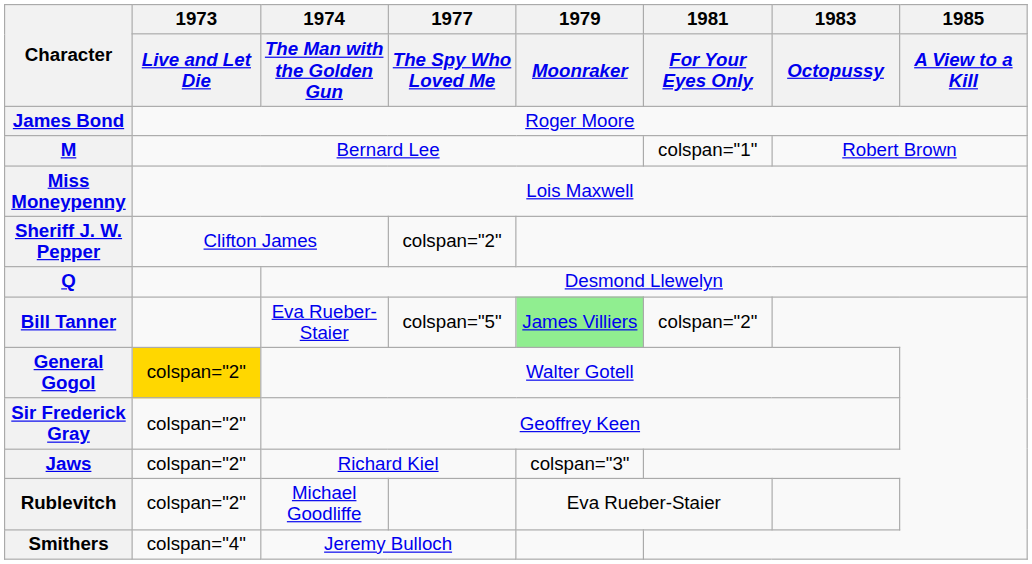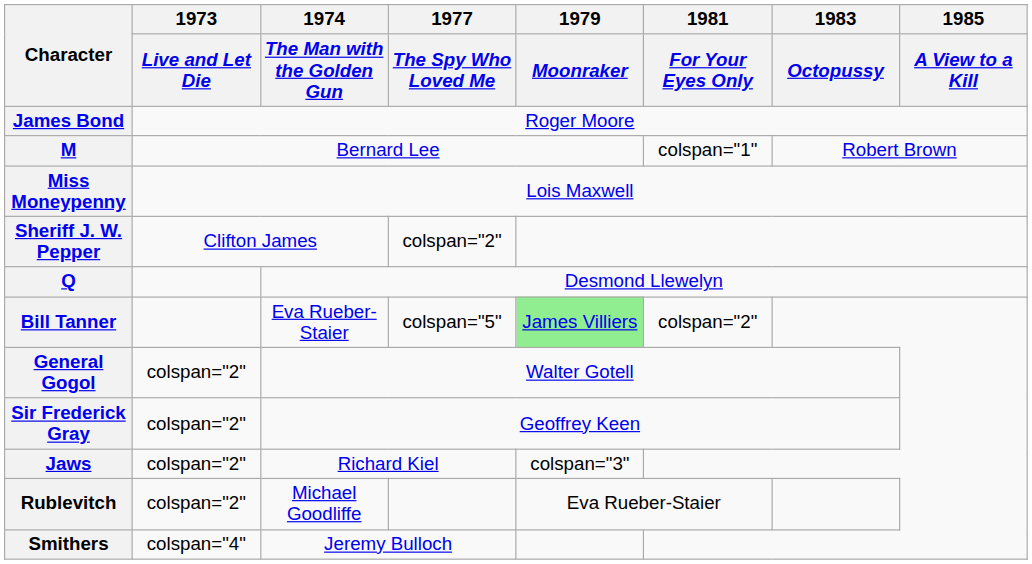(196, 372) gold background -> (196, 372) no background
